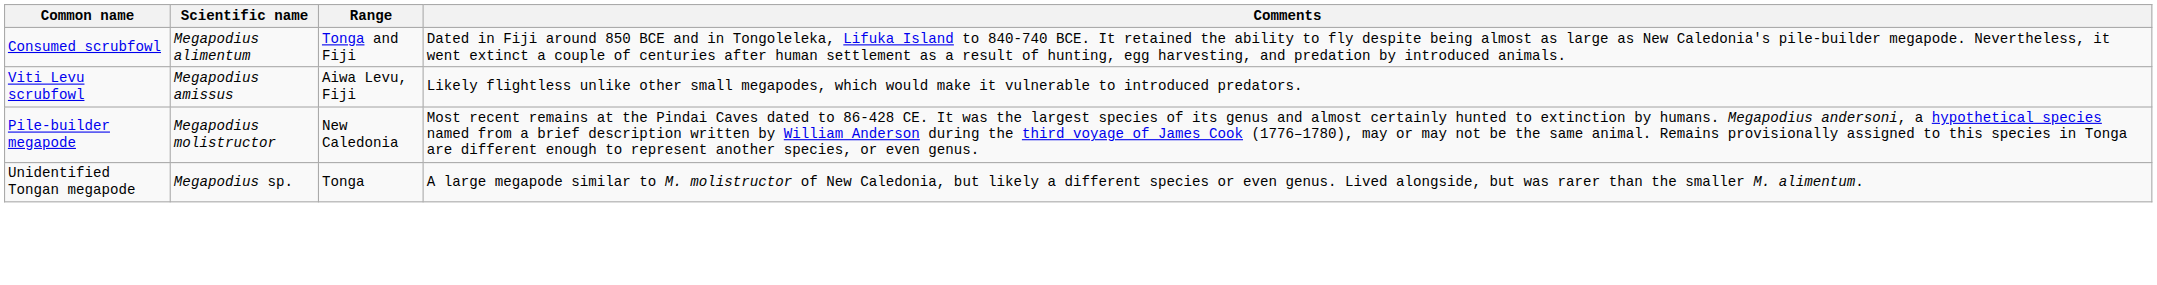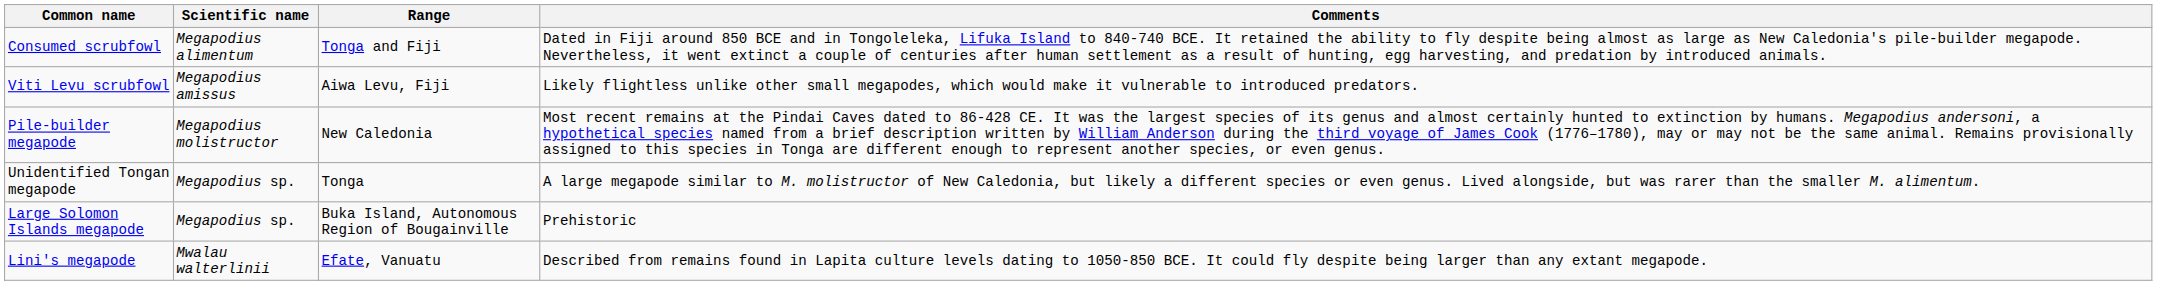+ row: (76, 221)
+ row: (72, 261)
